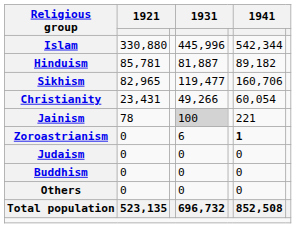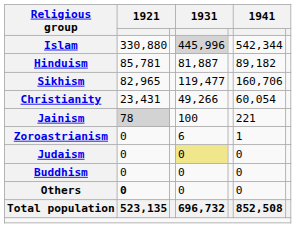(201, 45) no background -> (201, 45) lightgrey background
(127, 118) no background -> (127, 118) lightgrey background
(188, 118) lightgrey background -> (188, 118) no background
(239, 136) bold -> (239, 136) normal
(181, 154) no background -> (181, 154) khaki background
(123, 190) normal -> (123, 190) bold
